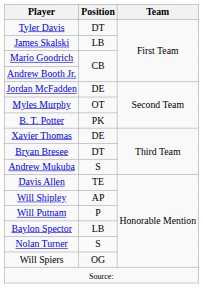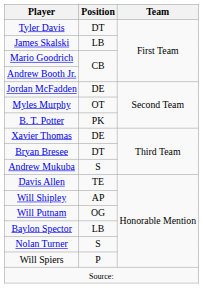(98, 213) P -> (98, 213) OG
(98, 259) OG -> (98, 259) P
